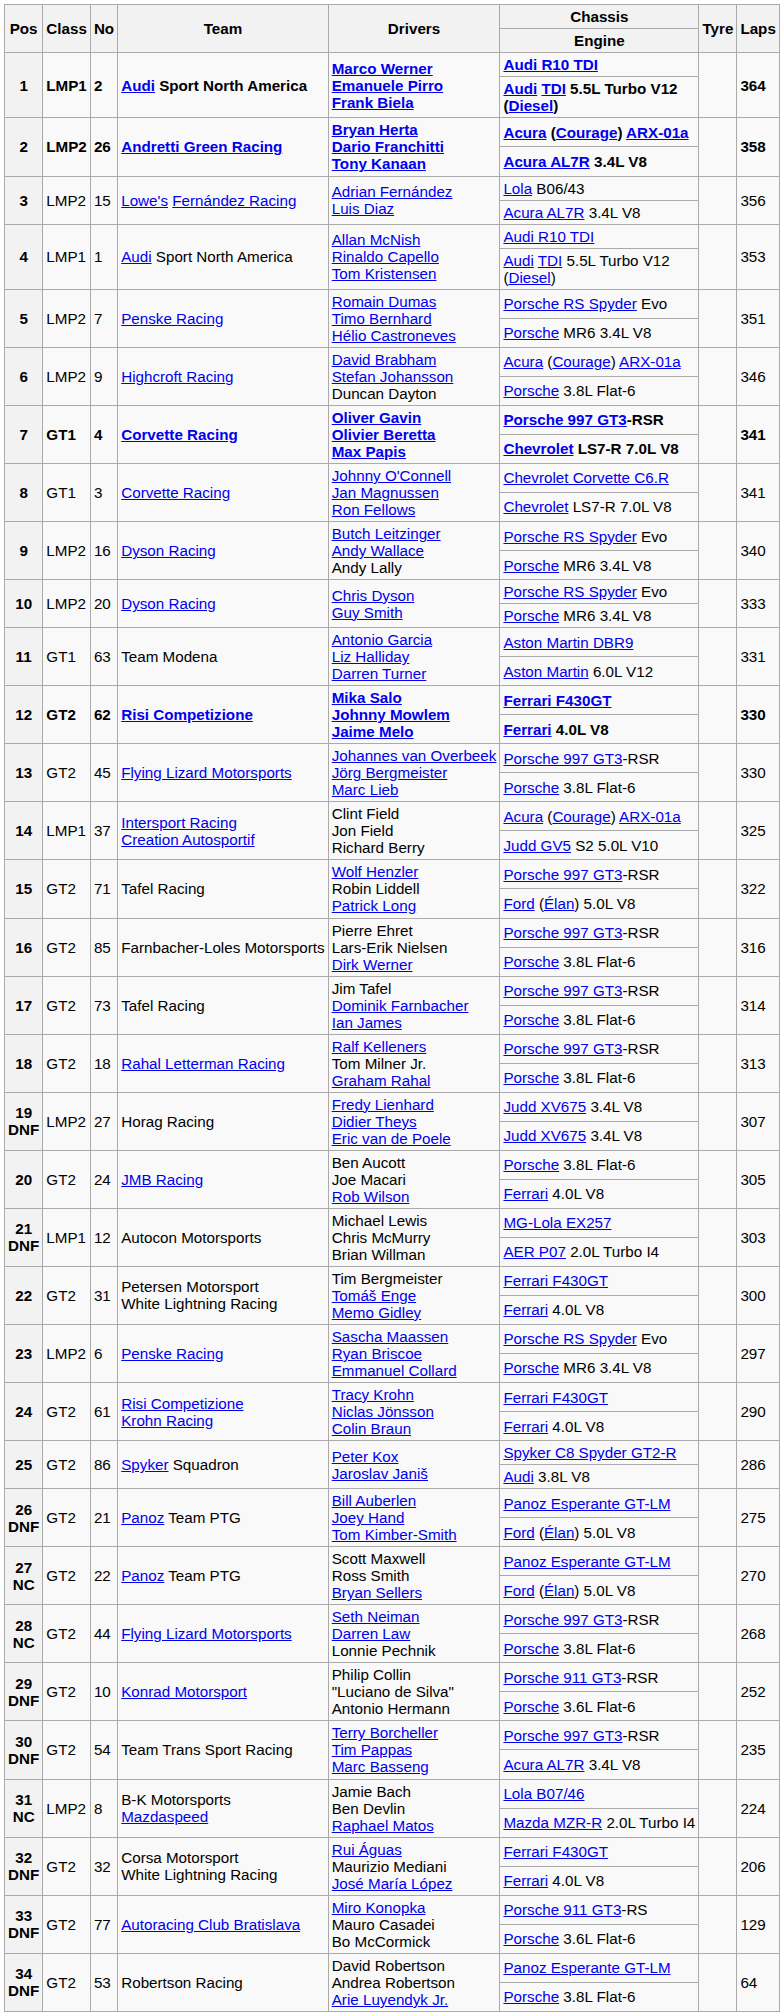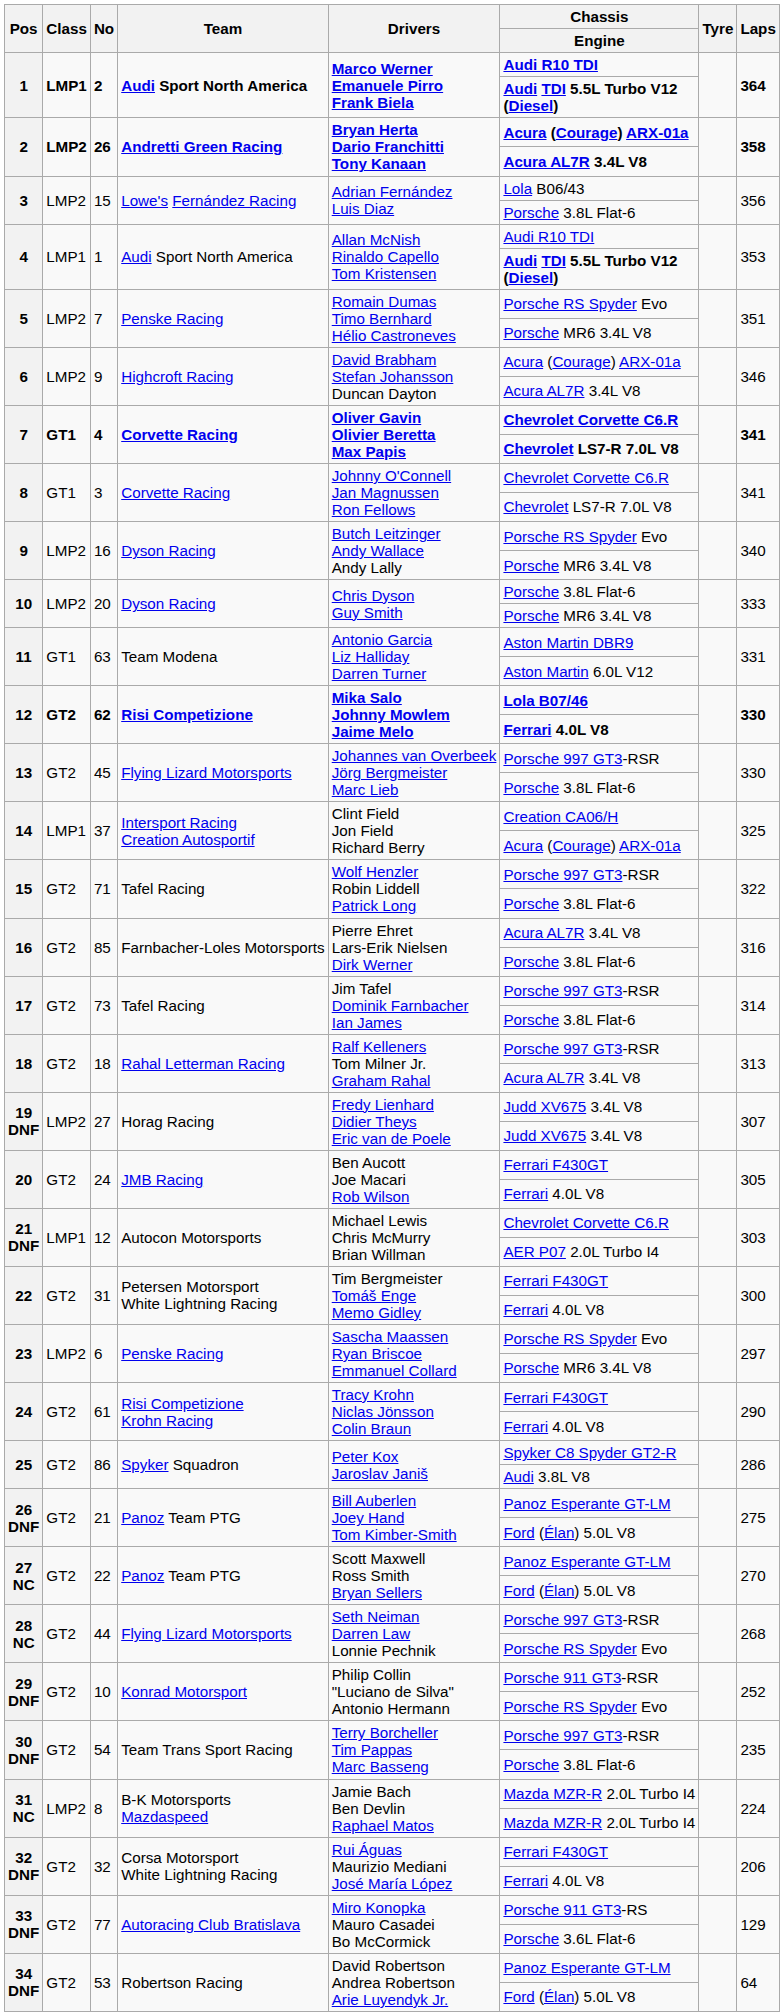(572, 212) Acura AL7R 3.4L V8 -> (569, 212) Porsche 3.8L Flat-6
(587, 269) normal -> (590, 269) bold
(569, 391) Porsche 3.8L Flat-6 -> (572, 391) Acura AL7R 3.4L V8
(584, 420) Porsche 997 GT3-RSR -> (591, 420) Chevrolet Corvette C6.R
(585, 592) Porsche RS Spyder Evo -> (569, 592) Porsche 3.8L Flat-6
(557, 700) Ferrari F430GT -> (546, 700) Lola B07/46
(592, 816) Acura (Courage) ARX-01a -> (561, 816) Creation CA06/H
(581, 845) Judd GV5 S2 5.0L V10 -> (592, 845) Acura (Courage) ARX-01a
(569, 903) Ford (Élan) 5.0L V8 -> (569, 903) Porsche 3.8L Flat-6
(582, 933) Porsche 997 GT3-RSR -> (572, 933) Acura AL7R 3.4L V8
(569, 1078) Porsche 3.8L Flat-6 -> (572, 1078) Acura AL7R 3.4L V8
(569, 1165) Porsche 3.8L Flat-6 -> (556, 1165) Ferrari F430GT
(557, 1223) MG-Lola EX257 -> (586, 1223) Chevrolet Corvette C6.R
(569, 1648) Porsche 3.8L Flat-6 -> (585, 1648) Porsche RS Spyder Evo
(569, 1706) Porsche 3.6L Flat-6 -> (585, 1706) Porsche RS Spyder Evo
(572, 1764) Acura AL7R 3.4L V8 -> (569, 1764) Porsche 3.8L Flat-6
(544, 1794) Lola B07/46 -> (599, 1794) Mazda MZR-R 2.0L Turbo I4
(569, 1997) Porsche 3.8L Flat-6 -> (569, 1997) Ford (Élan) 5.0L V8
